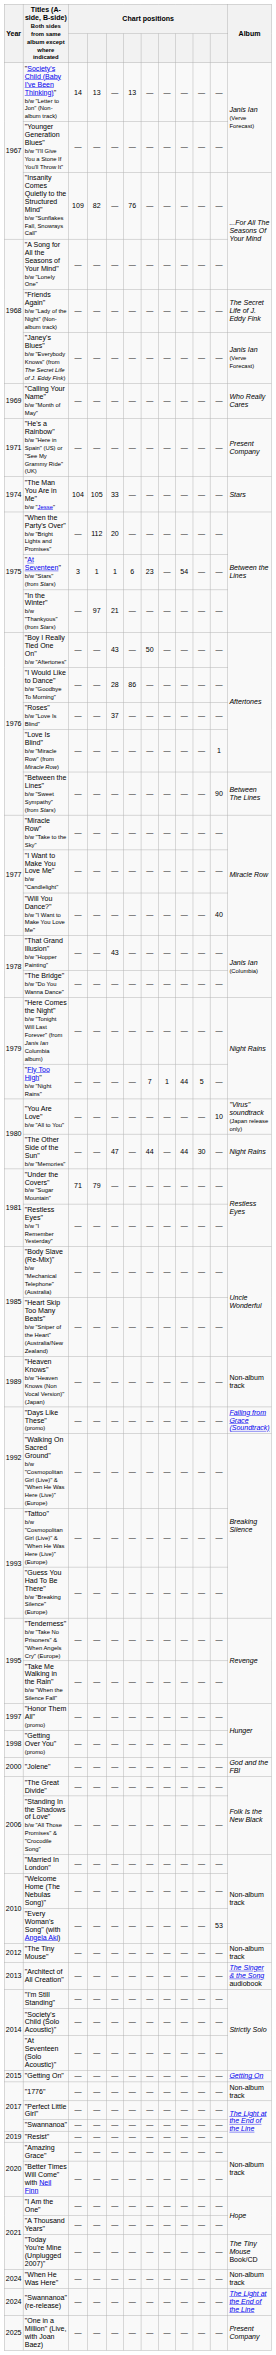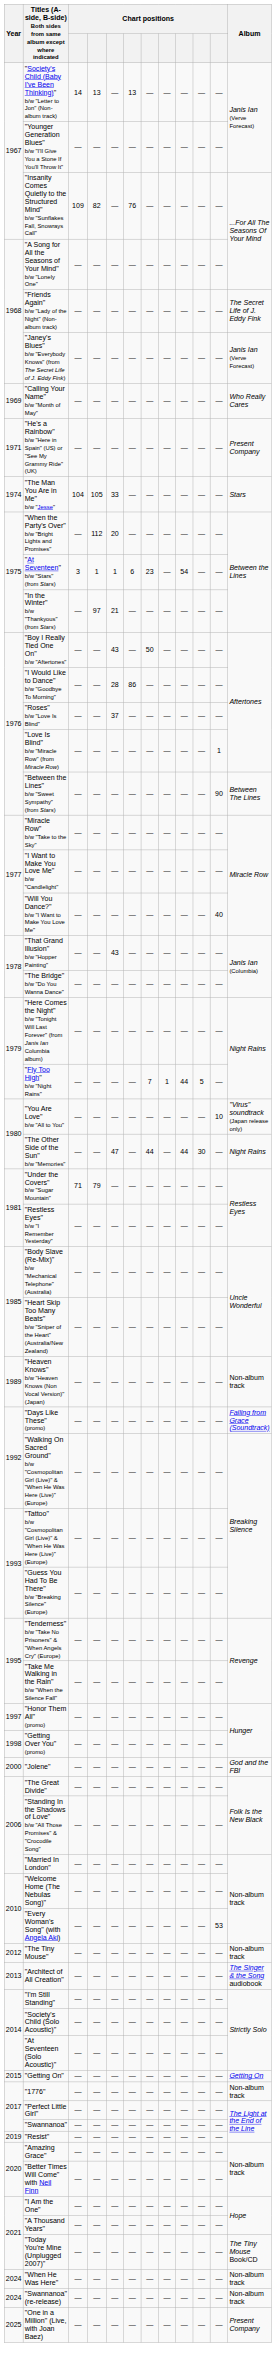(248, 2302) The Light at the End of the Line -> (247, 2298) Non-album track
